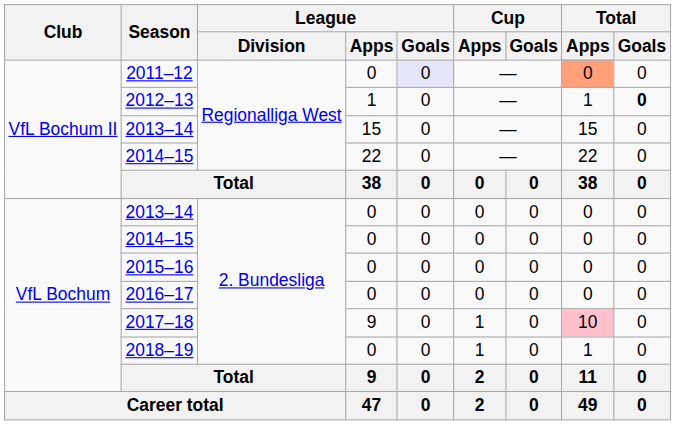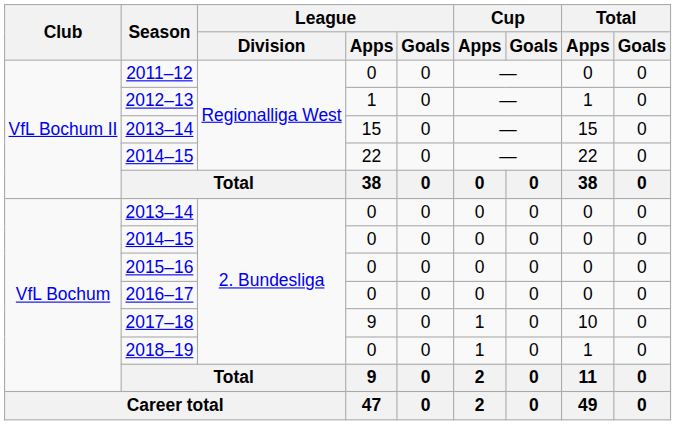(426, 73) lavender background -> (426, 73) no background
(588, 73) lightsalmon background -> (588, 73) no background
(642, 101) bold -> (642, 101) normal
(588, 322) pink background -> (588, 322) no background
